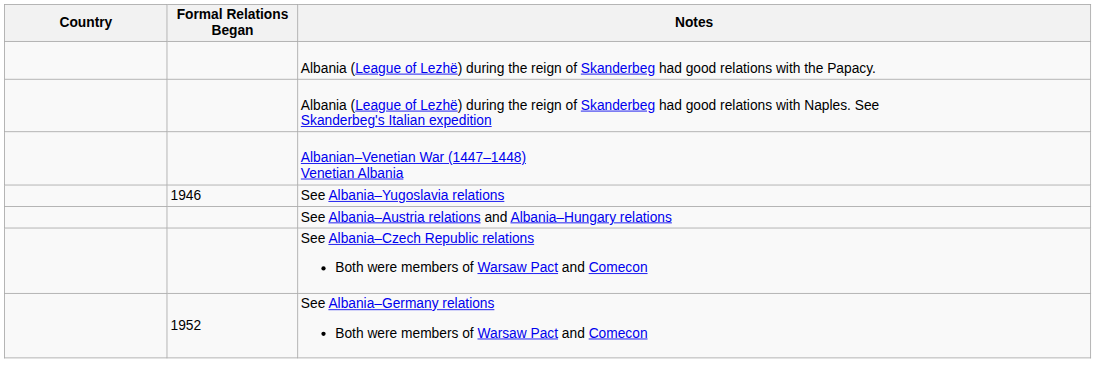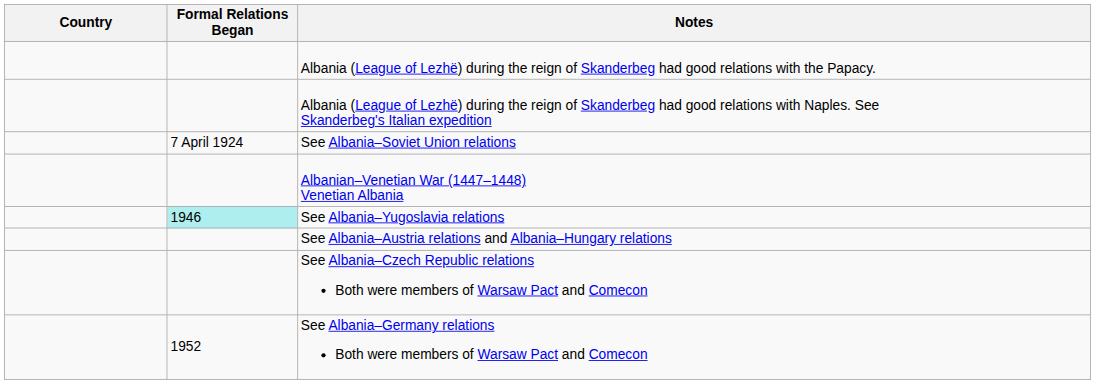+ row: (408, 142)
(186, 195) no background -> (186, 217) paleturquoise background
